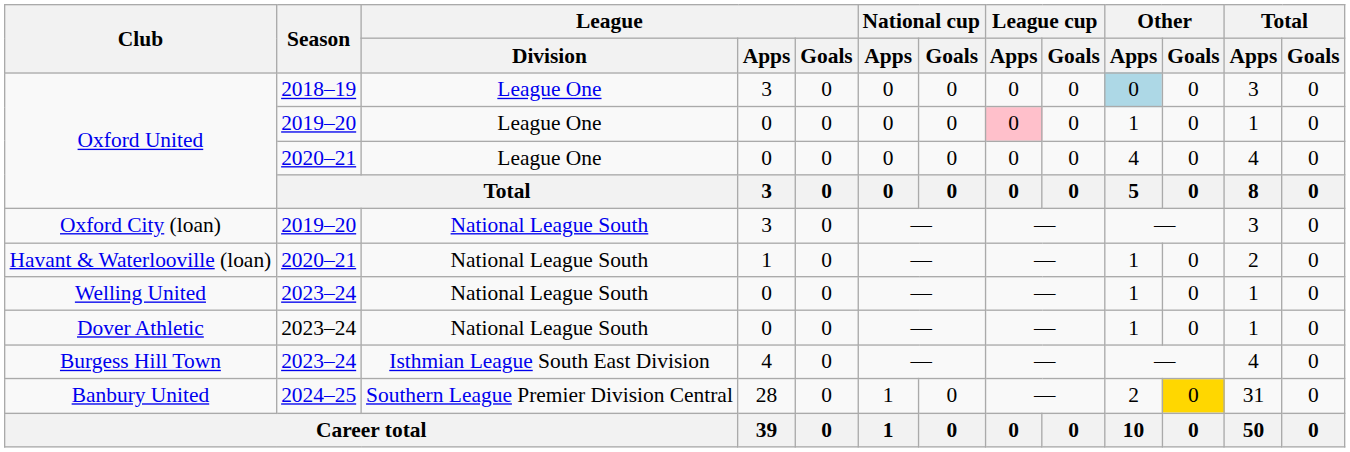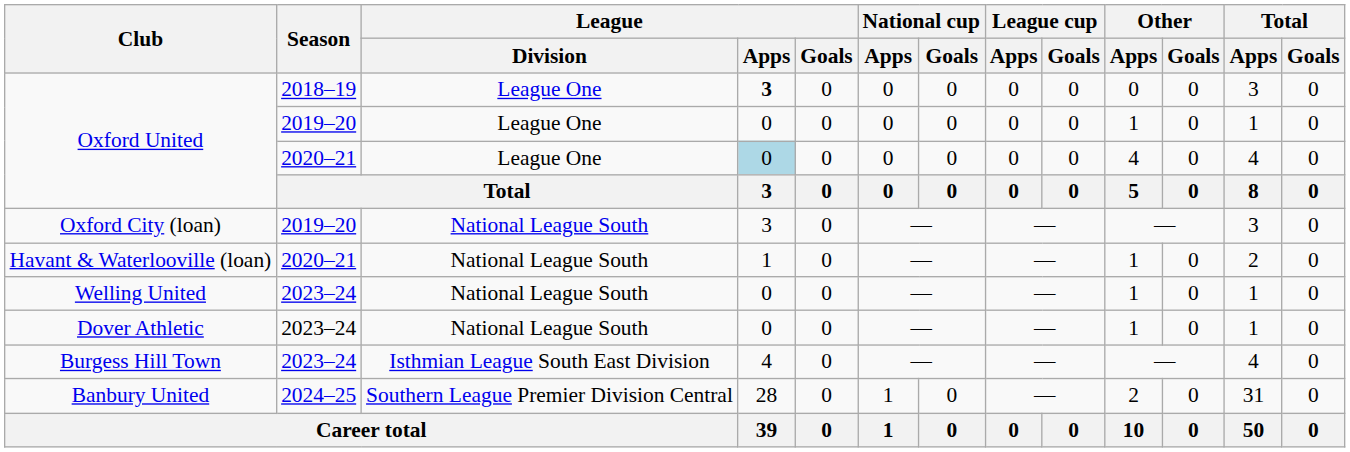(767, 89) normal -> (767, 89) bold
(1134, 89) lightblue background -> (1134, 89) no background
(1014, 123) pink background -> (1014, 123) no background
(767, 157) no background -> (767, 157) lightblue background
(1193, 395) gold background -> (1193, 395) no background
